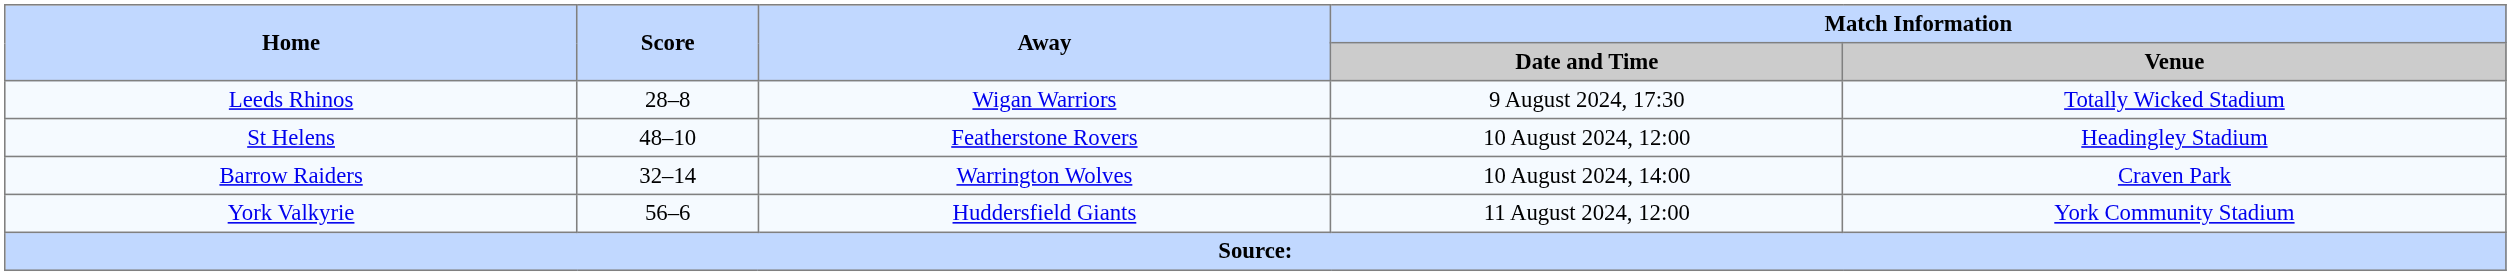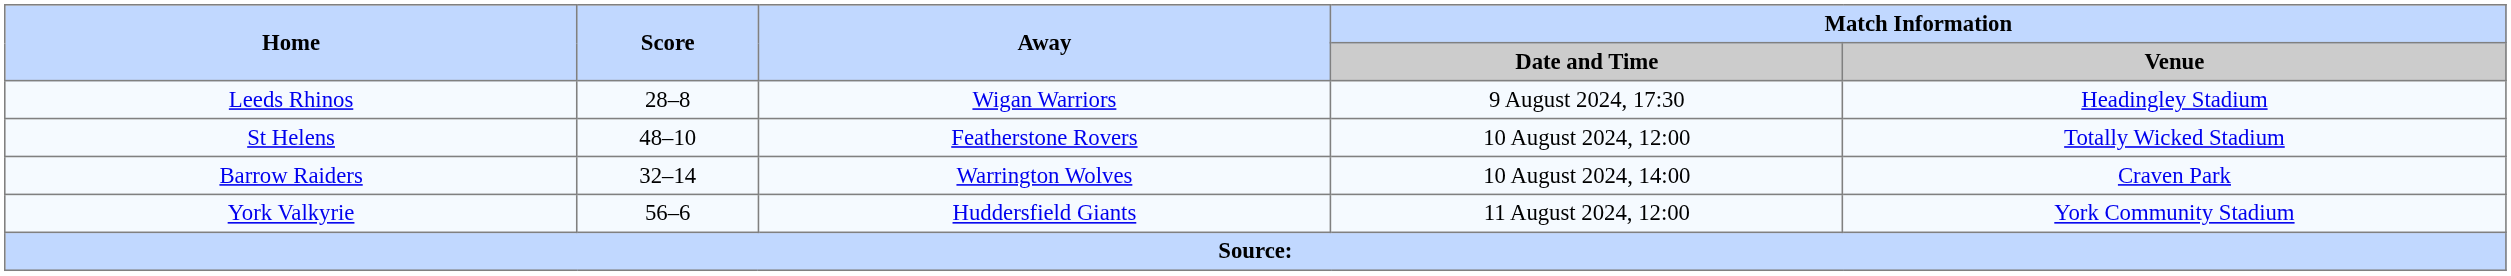(2174, 99) Totally Wicked Stadium -> (2174, 99) Headingley Stadium
(2174, 137) Headingley Stadium -> (2174, 137) Totally Wicked Stadium
